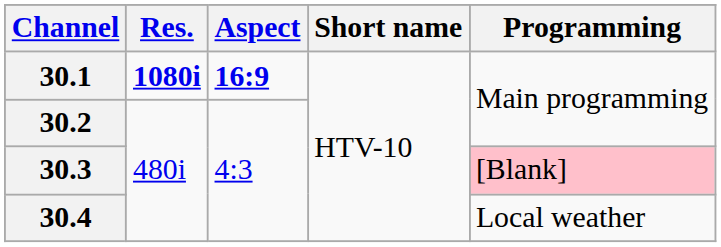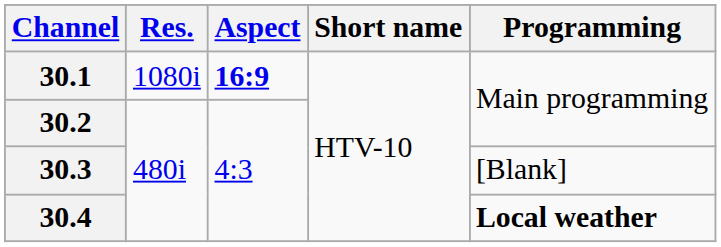(167, 75) bold -> (167, 75) normal
(521, 169) pink background -> (521, 169) no background
(561, 216) normal -> (566, 216) bold
